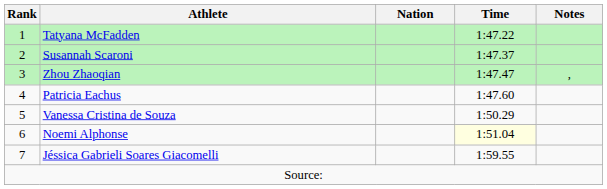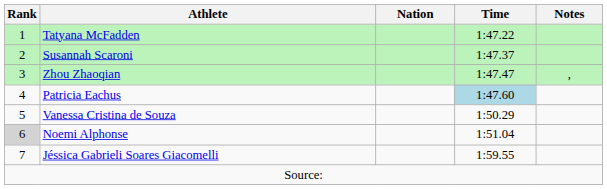(495, 94) no background -> (495, 94) lightblue background
(22, 134) no background -> (22, 134) lightgrey background
(495, 134) lightyellow background -> (495, 134) no background
